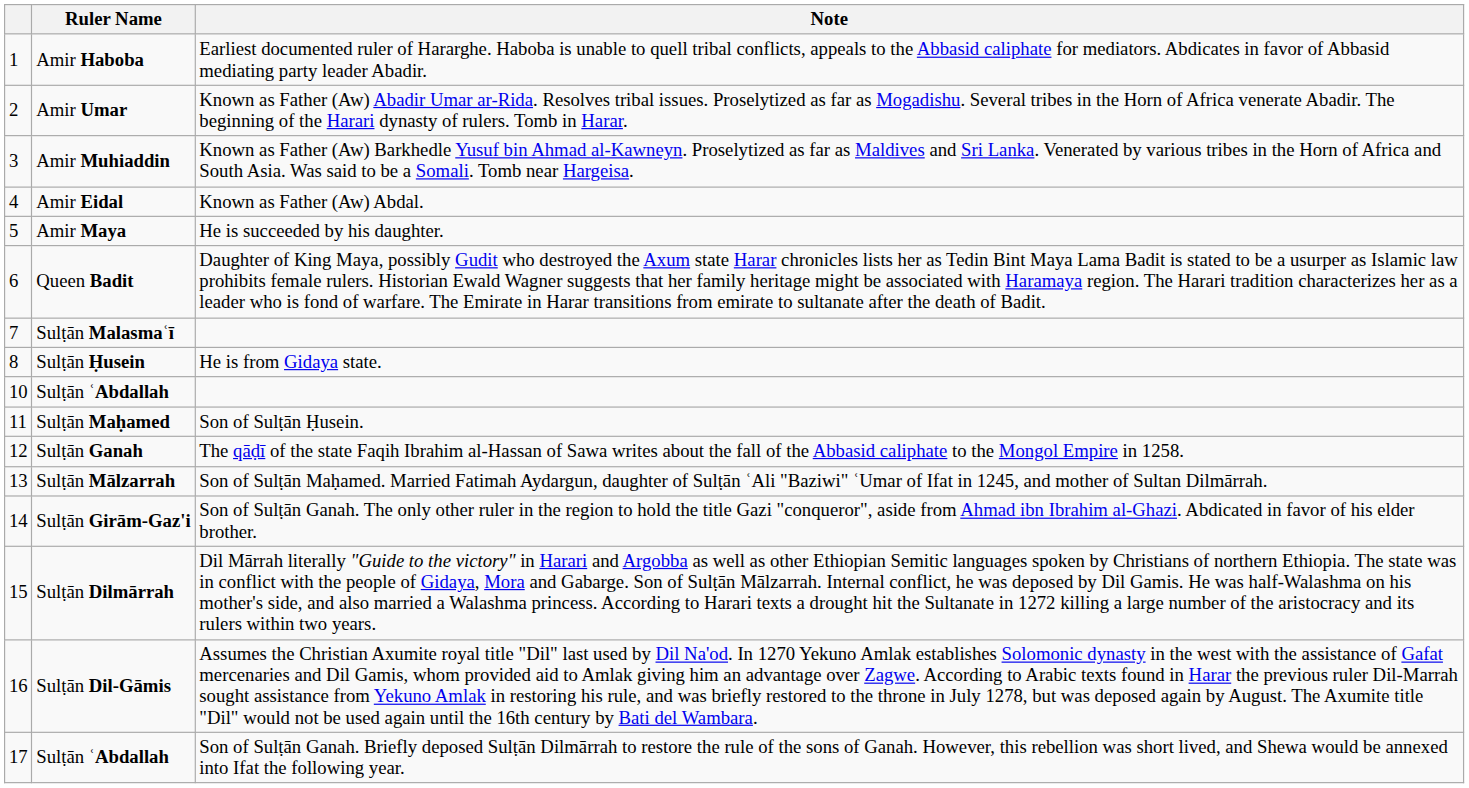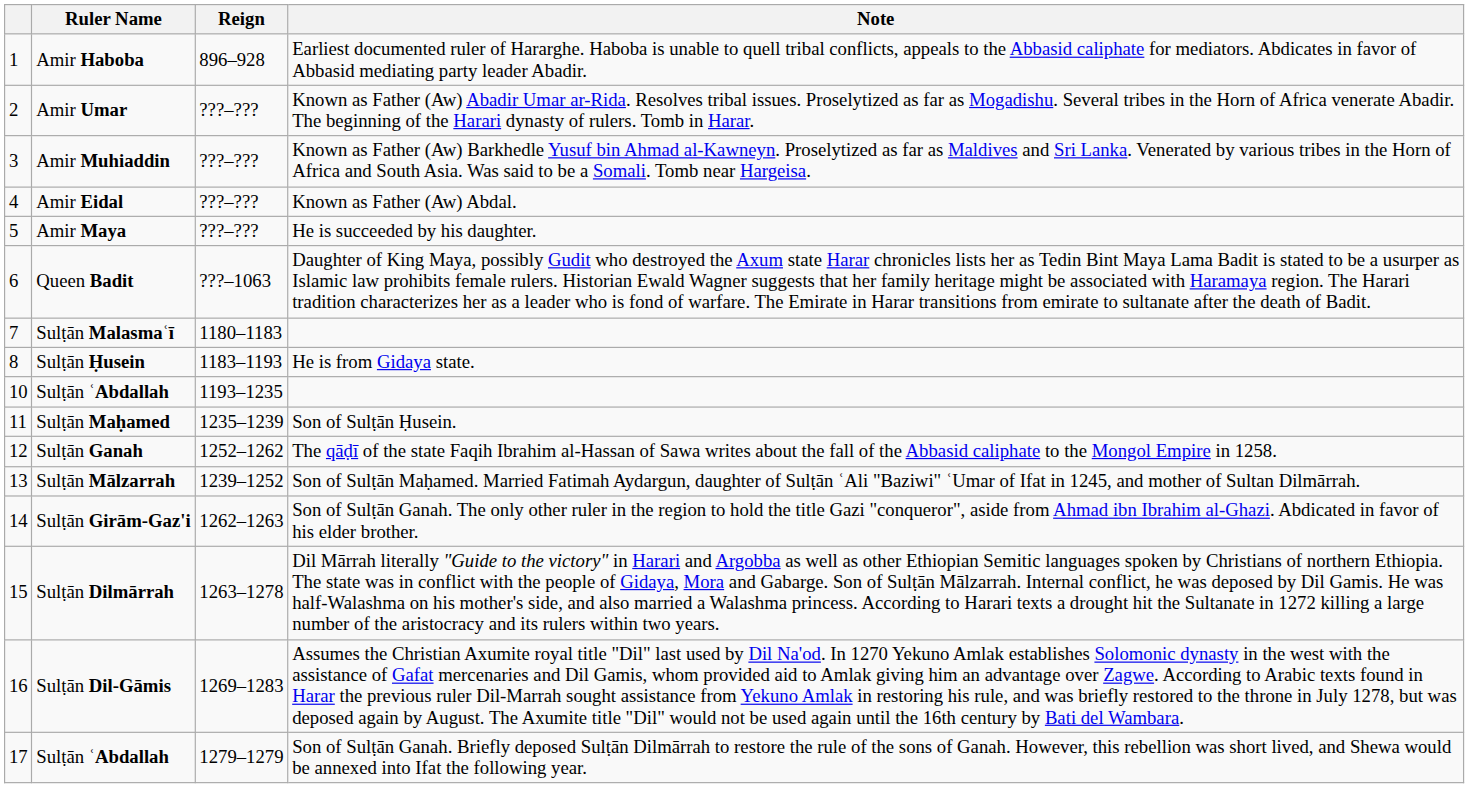+ column: (241, 19)
